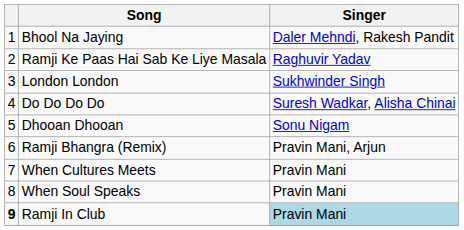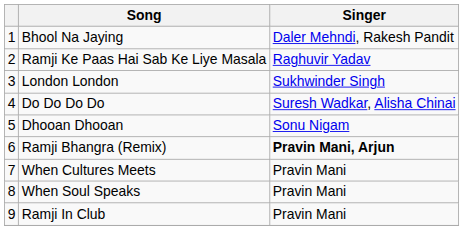(329, 147) normal -> (334, 147) bold
(12, 214) bold -> (12, 214) normal
(309, 214) lightblue background -> (309, 214) no background
